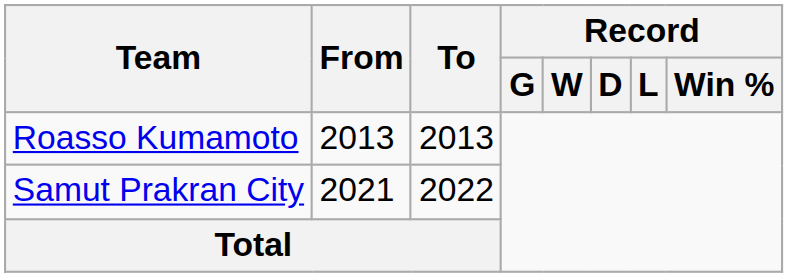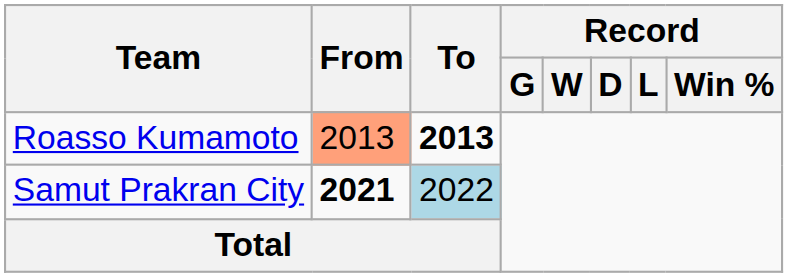(357, 137) no background -> (357, 137) lightsalmon background
(456, 137) normal -> (456, 137) bold
(357, 191) normal -> (357, 191) bold
(456, 191) no background -> (456, 191) lightblue background
